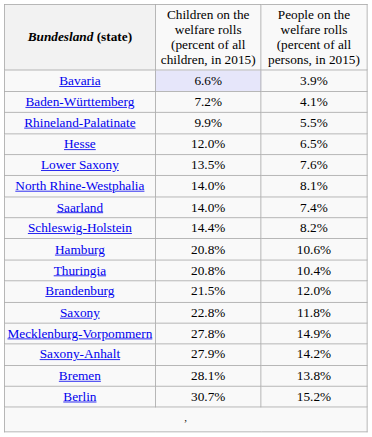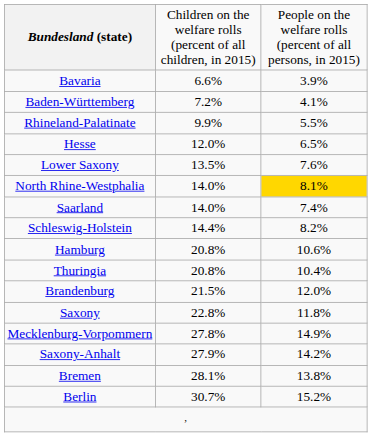(208, 80) lavender background -> (208, 80) no background
(314, 186) no background -> (314, 186) gold background
